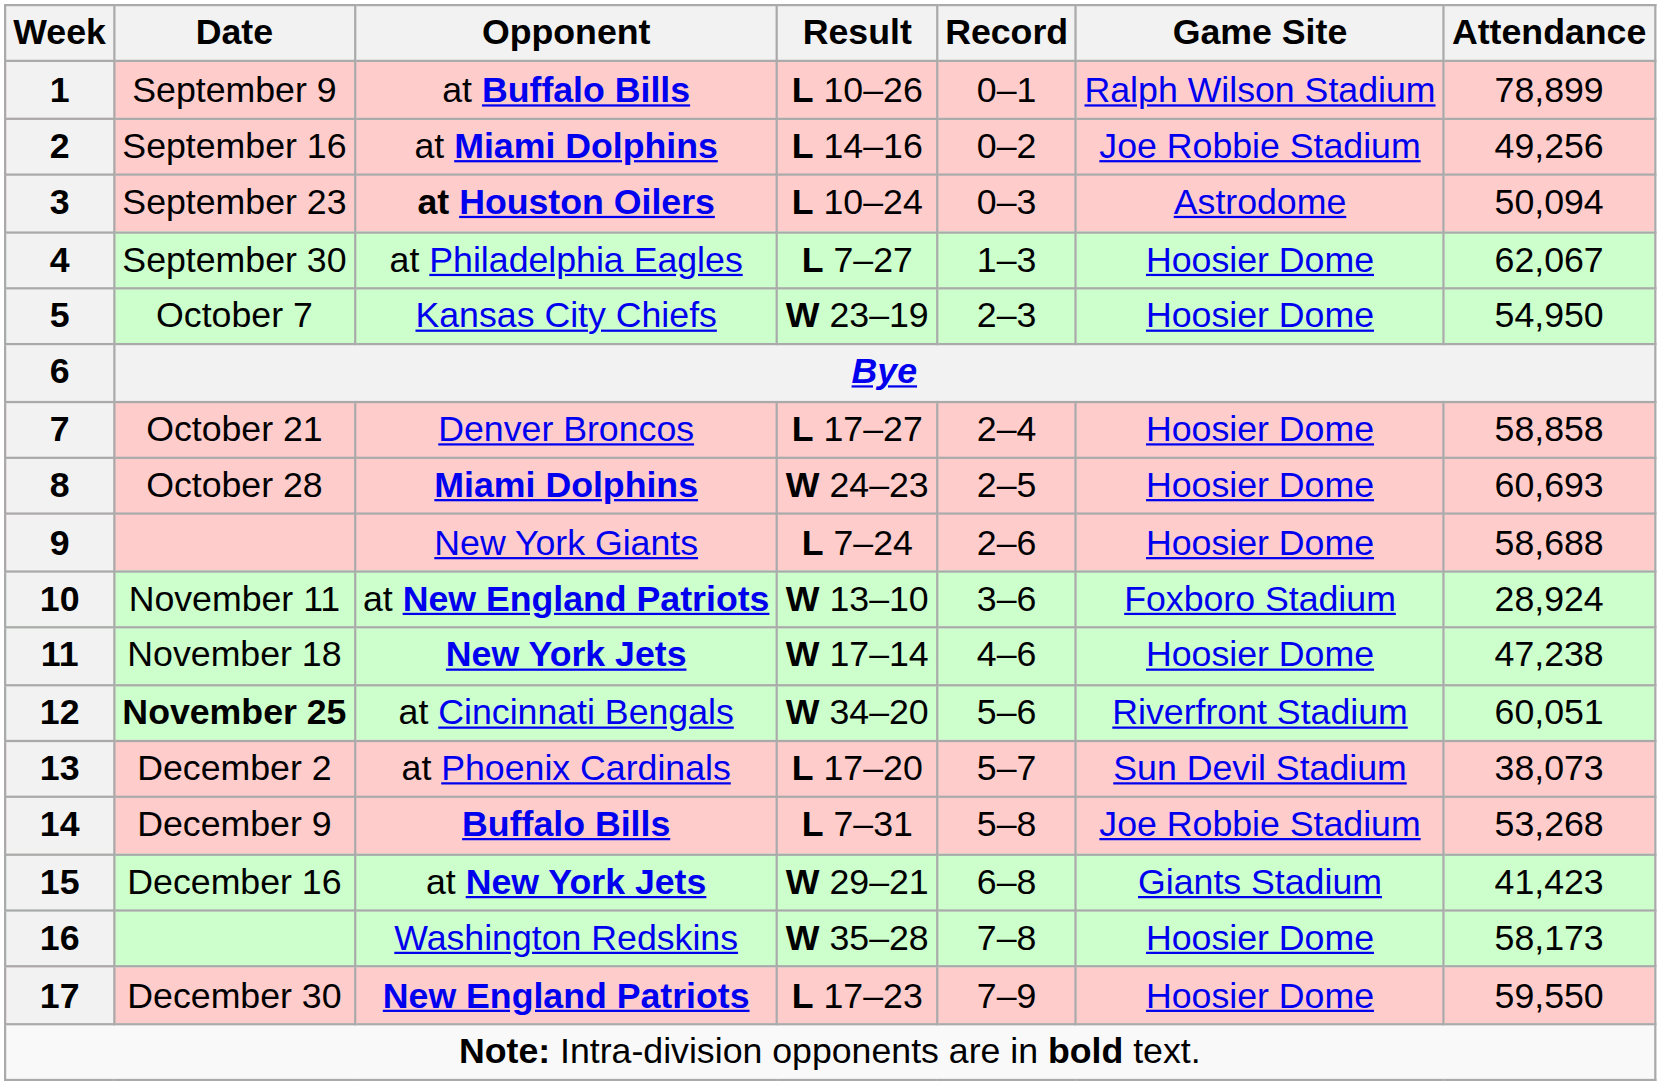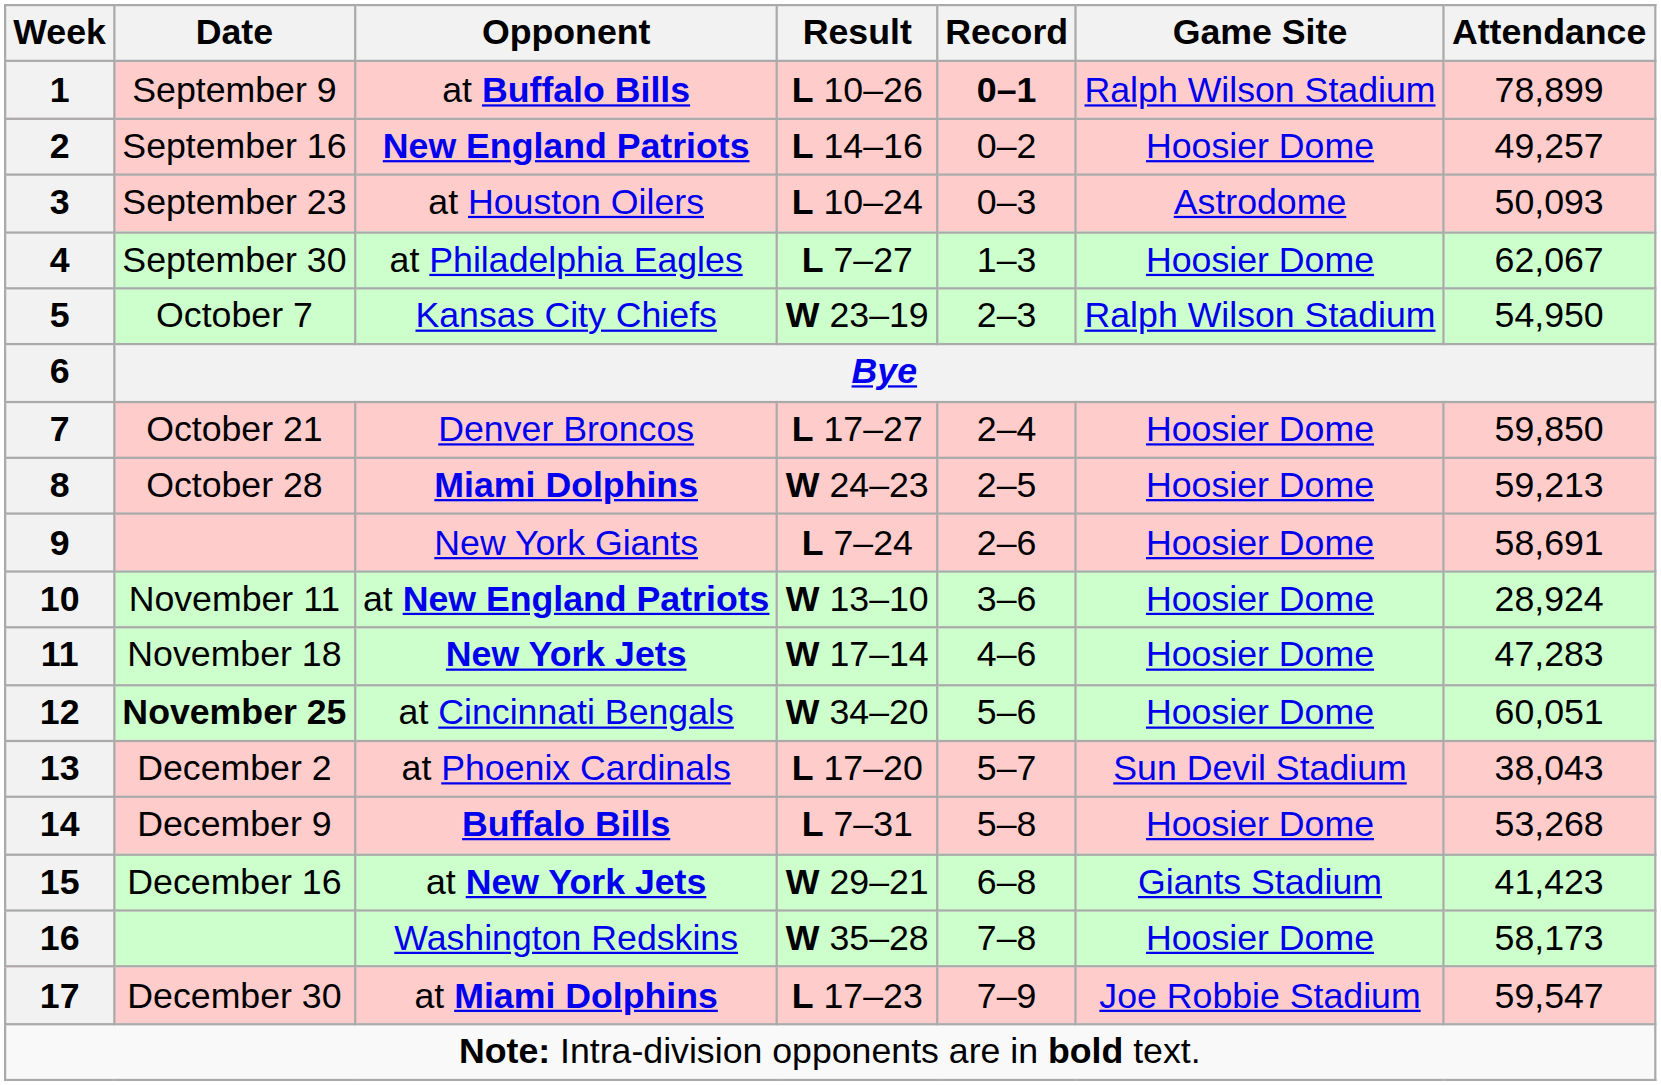(1007, 89) normal -> (1007, 89) bold
(566, 145) at Miami Dolphins -> (566, 145) New England Patriots
(1260, 145) Joe Robbie Stadium -> (1260, 145) Hoosier Dome
(1549, 145) 49,256 -> (1549, 145) 49,257
(566, 202) bold -> (566, 202) normal
(1549, 202) 50,094 -> (1549, 202) 50,093
(1260, 315) Hoosier Dome -> (1260, 315) Ralph Wilson Stadium
(1549, 428) 58,858 -> (1549, 428) 59,850
(1549, 485) 60,693 -> (1549, 485) 59,213
(1549, 542) 58,688 -> (1549, 542) 58,691
(1260, 598) Foxboro Stadium -> (1260, 598) Hoosier Dome
(1549, 655) 47,238 -> (1549, 655) 47,283
(1260, 711) Riverfront Stadium -> (1260, 711) Hoosier Dome
(1549, 768) 38,073 -> (1549, 768) 38,043
(1260, 825) Joe Robbie Stadium -> (1260, 825) Hoosier Dome
(566, 994) New England Patriots -> (566, 994) at Miami Dolphins
(1260, 994) Hoosier Dome -> (1260, 994) Joe Robbie Stadium
(1549, 994) 59,550 -> (1549, 994) 59,547
